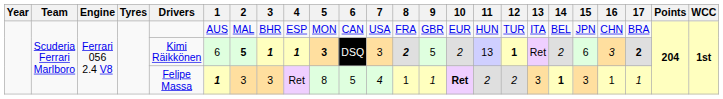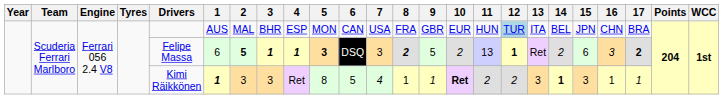(514, 29) no background -> (514, 29) lightblue background
(177, 52) Kimi Räikkönen -> (177, 52) Felipe Massa
(177, 80) Felipe Massa -> (177, 80) Kimi Räikkönen
